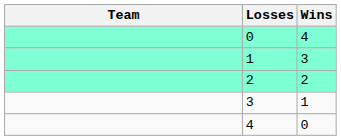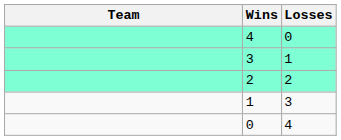columns swapped: (316, 15) <-> (270, 15)
